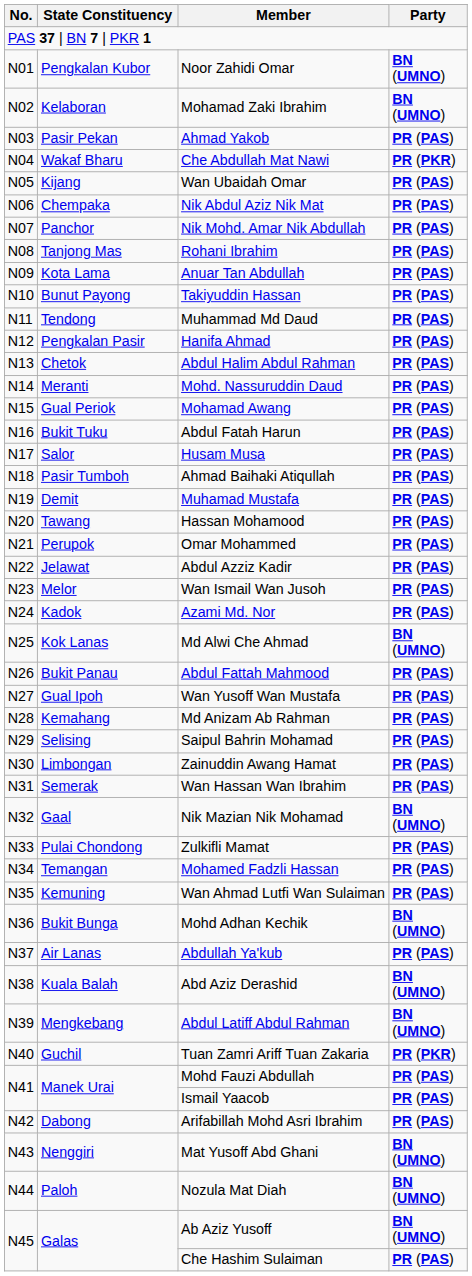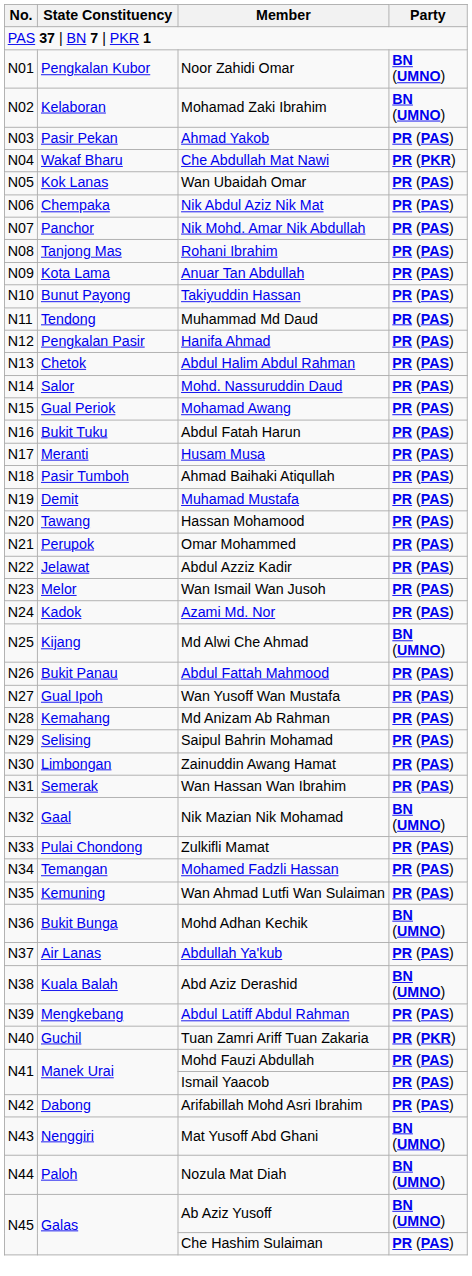(61, 183) Kijang -> (75, 183) Kok Lanas
(65, 386) Meranti -> (58, 386) Salor
(58, 454) Salor -> (65, 454) Meranti
(75, 643) Kok Lanas -> (61, 643) Kijang
(419, 1023) BN (UMNO) -> (423, 1015) PR (PAS)
